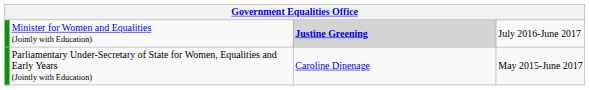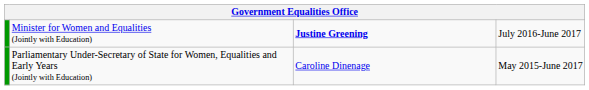(332, 33) lightgrey background -> (332, 33) no background
